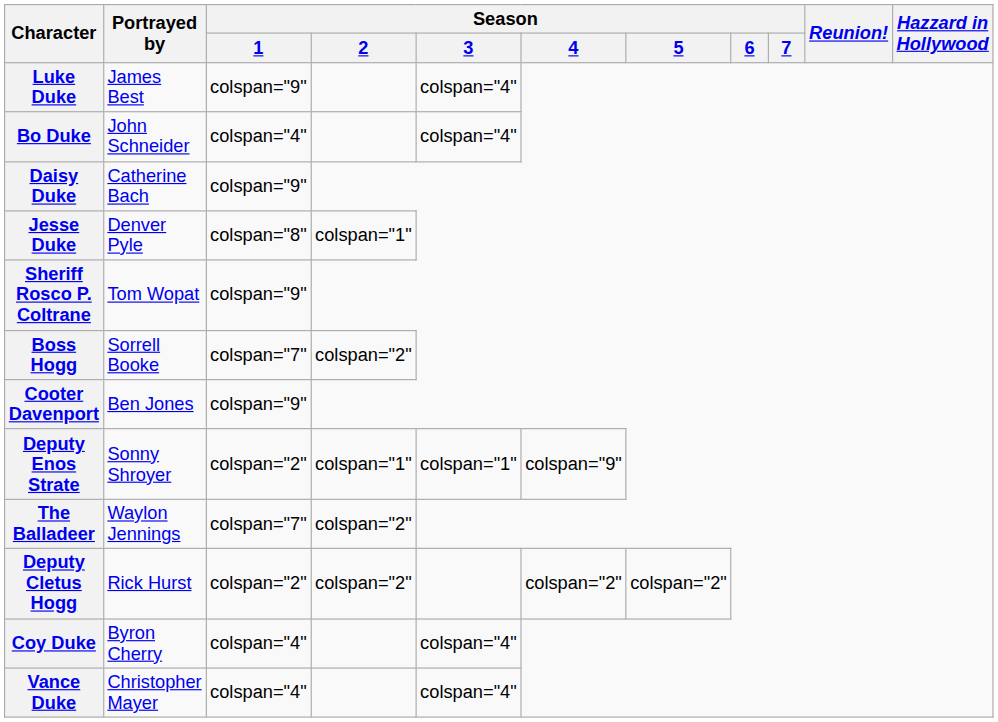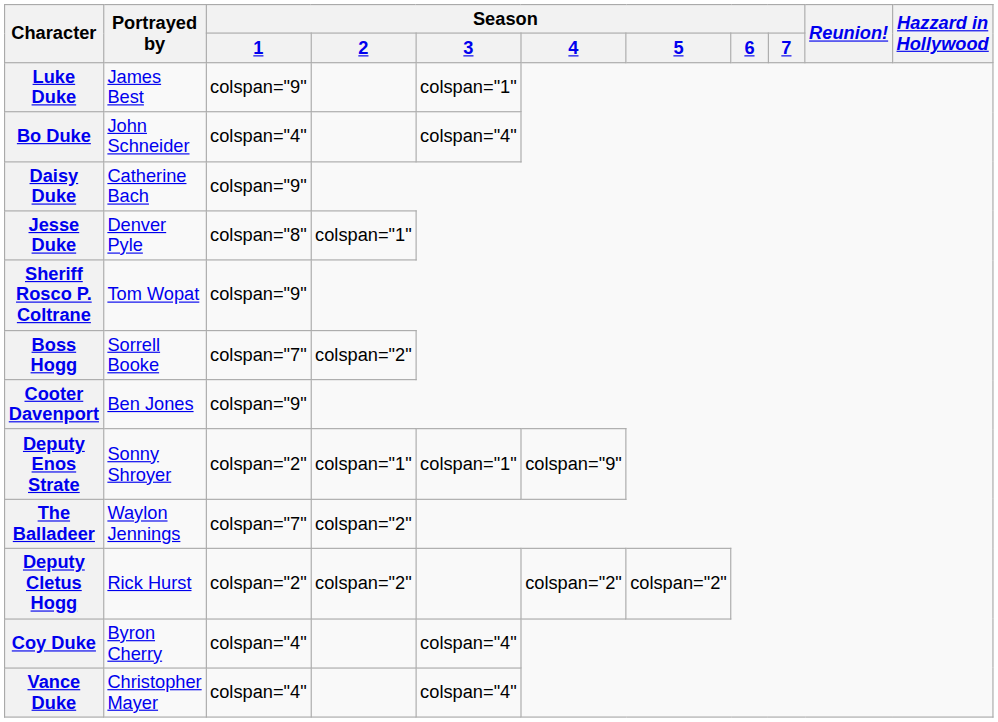(468, 87) colspan="4" -> (468, 87) colspan="1"
